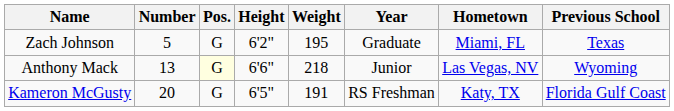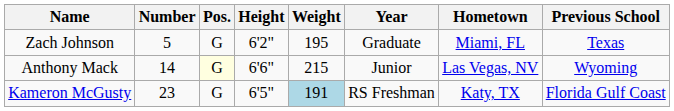(167, 67) 13 -> (167, 67) 14
(316, 67) 218 -> (316, 67) 215
(167, 93) 20 -> (167, 93) 23
(316, 93) no background -> (316, 93) lightblue background
